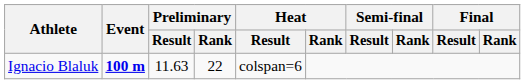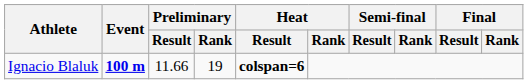(172, 66) 11.63 -> (172, 66) 11.66
(215, 66) 22 -> (215, 66) 19
(270, 66) normal -> (272, 66) bold
